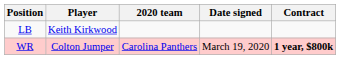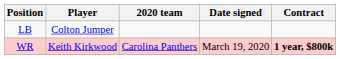(82, 29) Keith Kirkwood -> (82, 29) Colton Jumper
(82, 46) Colton Jumper -> (82, 46) Keith Kirkwood
